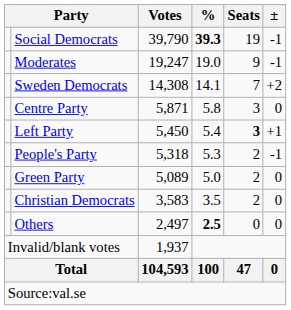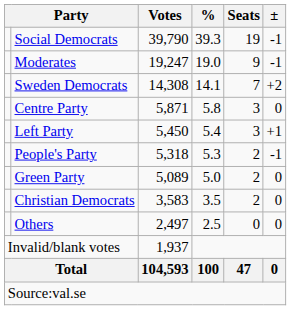(208, 39) bold -> (208, 39) normal
(256, 131) bold -> (256, 131) normal
(212, 223) bold -> (212, 223) normal
